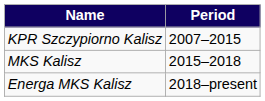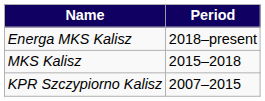rows swapped: (85, 38) <-> (70, 84)
